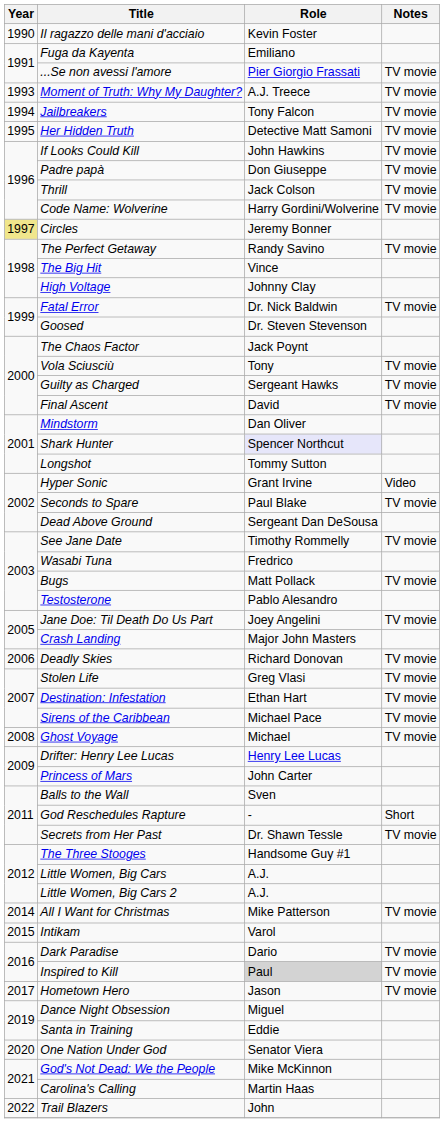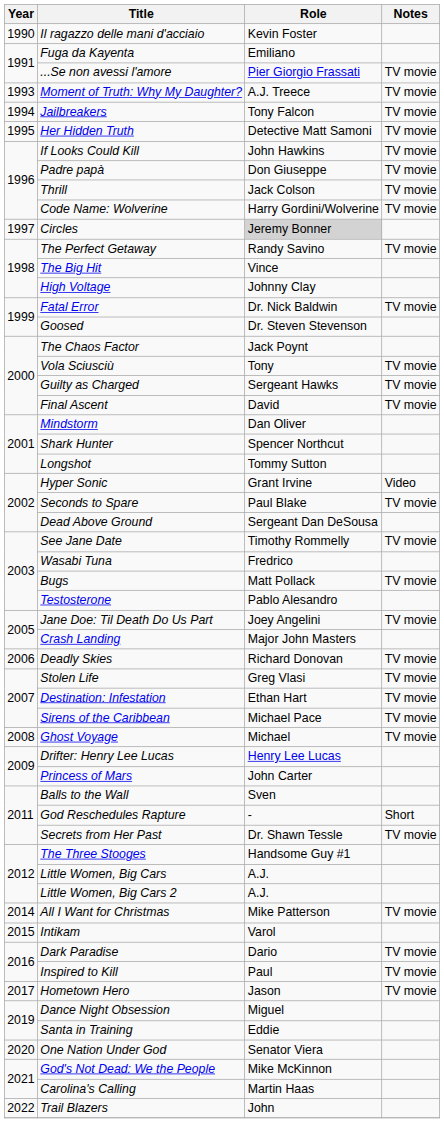(21, 229) khaki background -> (21, 229) no background
(290, 229) no background -> (290, 229) lightgrey background
(296, 444) lavender background -> (296, 444) no background
(260, 971) lightgrey background -> (260, 971) no background
